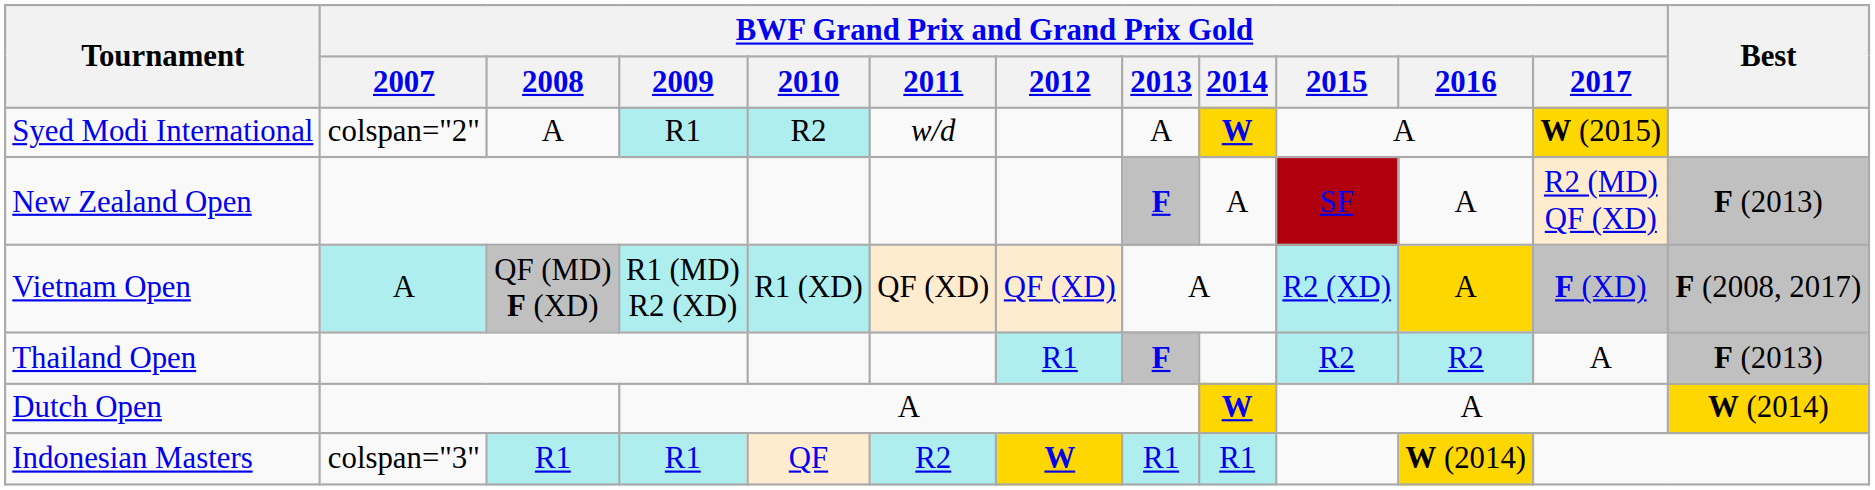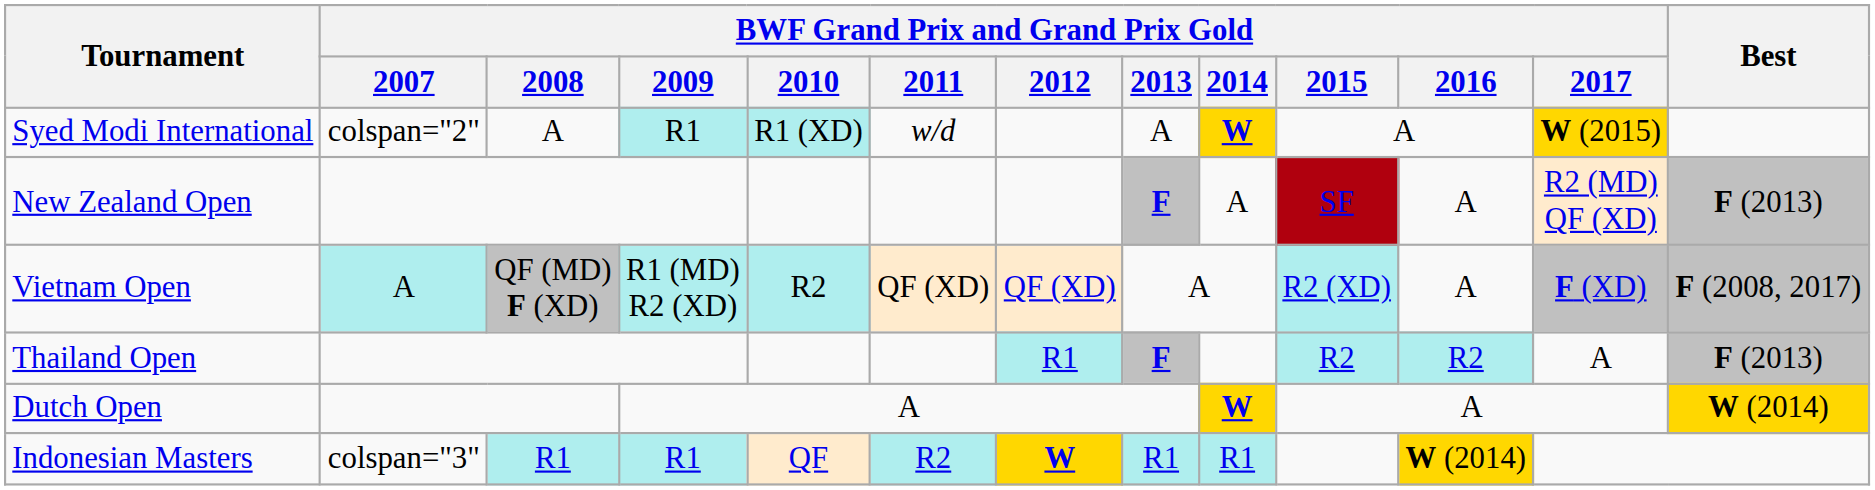(808, 131) R2 -> (808, 131) R1 (XD)
(808, 288) R1 (XD) -> (808, 288) R2
(1466, 288) gold background -> (1466, 288) no background
